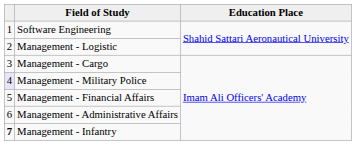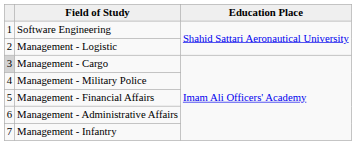(9, 64) no background -> (9, 64) lightgrey background
(9, 81) lavender background -> (9, 81) no background
(9, 132) bold -> (9, 132) normal
